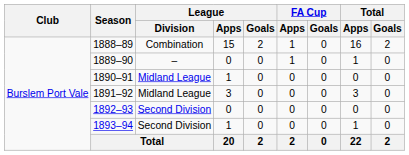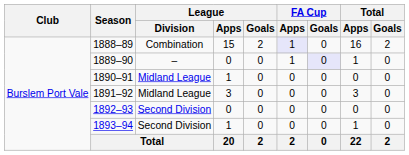(292, 45) no background -> (292, 45) lavender background
(324, 61) no background -> (324, 61) lavender background
